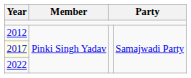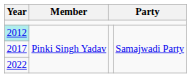(17, 33) no background -> (17, 33) paleturquoise background
(17, 49) lightyellow background -> (17, 49) no background
